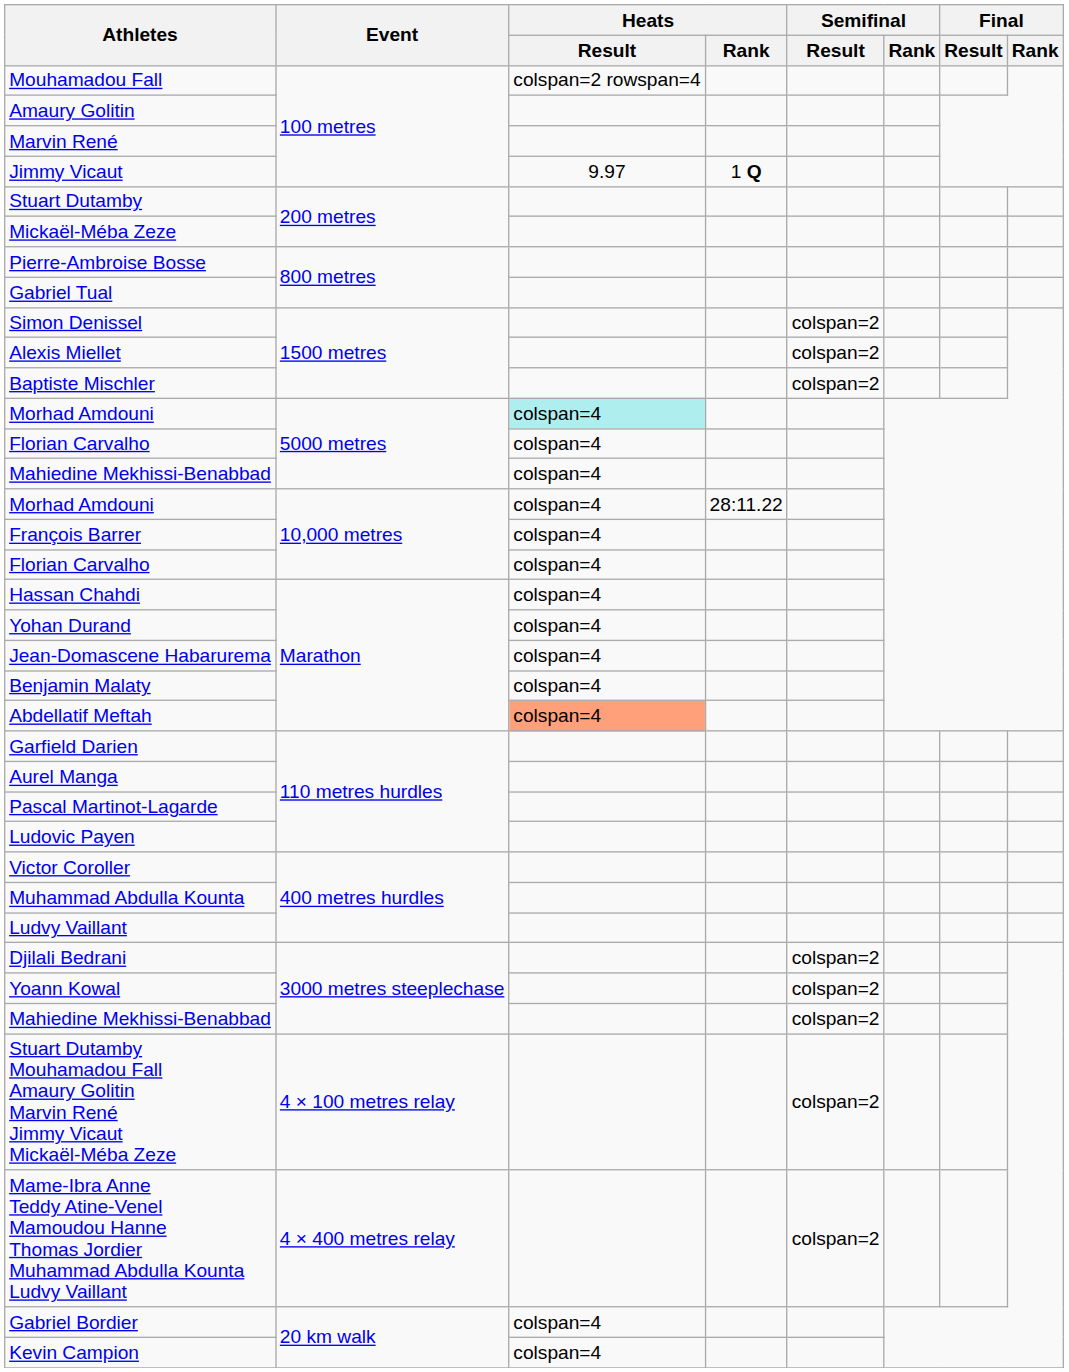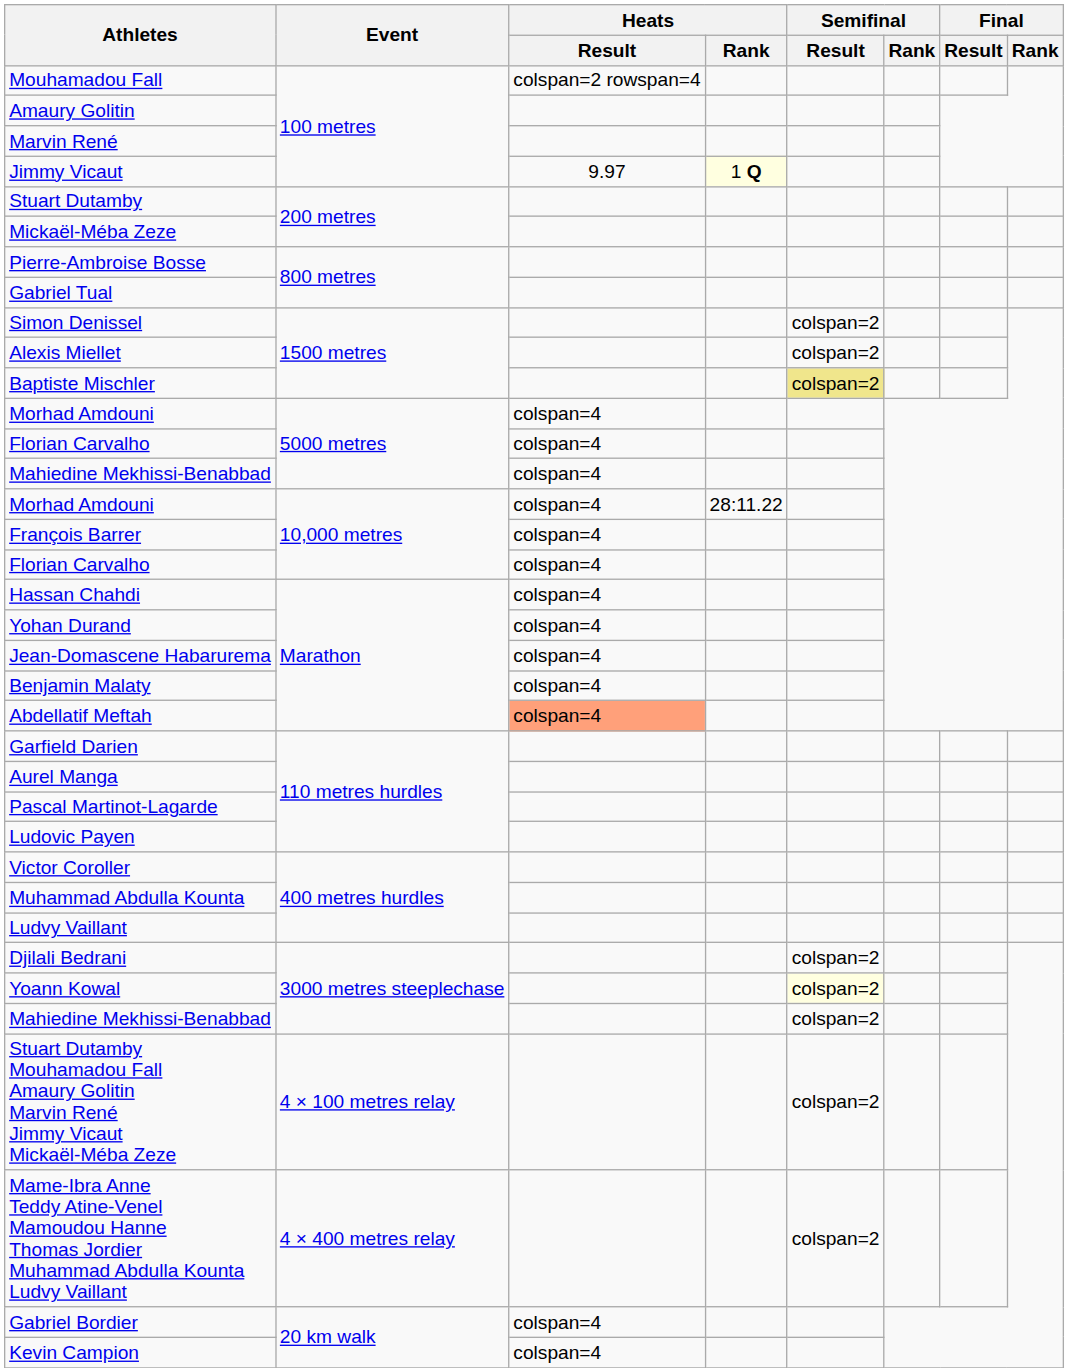(746, 171) no background -> (746, 171) lightyellow background
(836, 383) no background -> (836, 383) khaki background
(557, 414) paleturquoise background -> (557, 414) no background
(836, 988) no background -> (836, 988) lightyellow background
